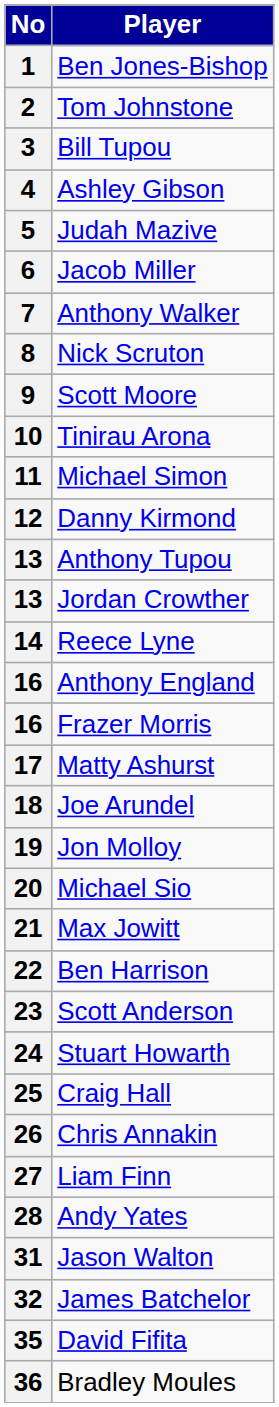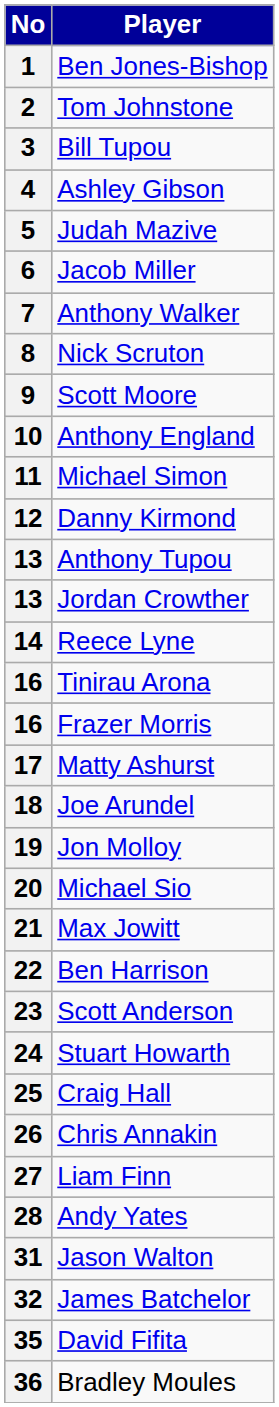(134, 436) Tinirau Arona -> (156, 436) Anthony England
(156, 682) Anthony England -> (134, 682) Tinirau Arona
